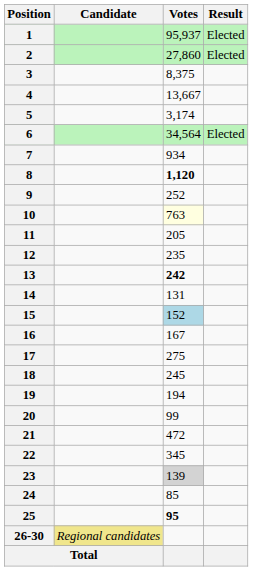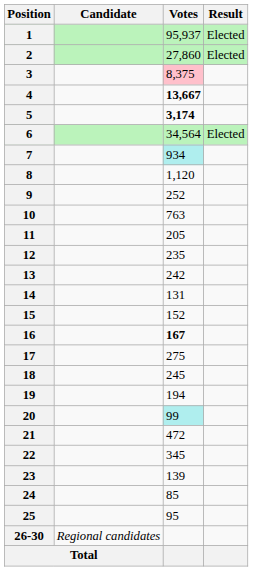(180, 74) no background -> (180, 74) pink background
(183, 94) normal -> (183, 94) bold
(180, 114) normal -> (180, 114) bold
(176, 154) no background -> (176, 154) paleturquoise background
(180, 174) bold -> (180, 174) normal
(176, 214) lightyellow background -> (176, 214) no background
(176, 275) bold -> (176, 275) normal
(176, 315) lightblue background -> (176, 315) no background
(176, 335) normal -> (176, 335) bold
(172, 415) no background -> (172, 415) paleturquoise background
(176, 475) lightgrey background -> (176, 475) no background
(172, 515) bold -> (172, 515) normal
(108, 535) khaki background -> (108, 535) no background
